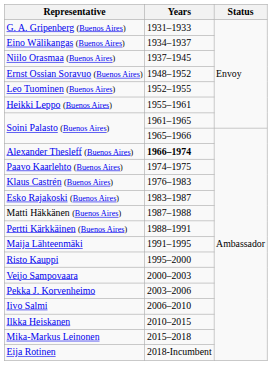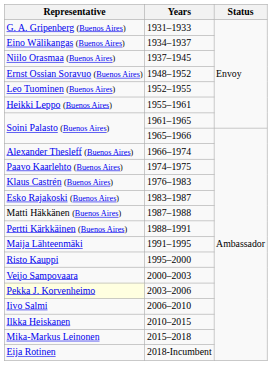(169, 151) bold -> (169, 151) normal
(51, 290) no background -> (51, 290) lightyellow background
